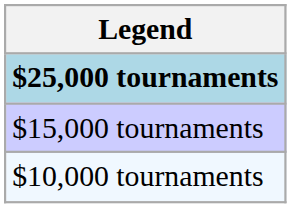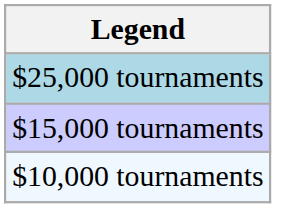(145, 77) bold -> (138, 77) normal
